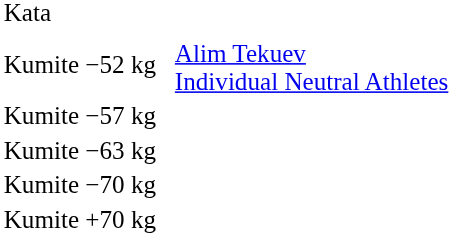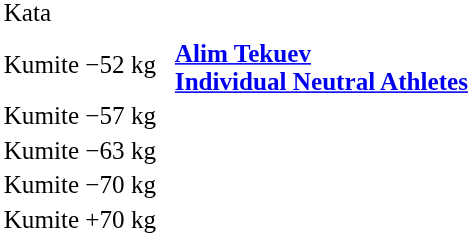(312, 67) normal -> (321, 67) bold
